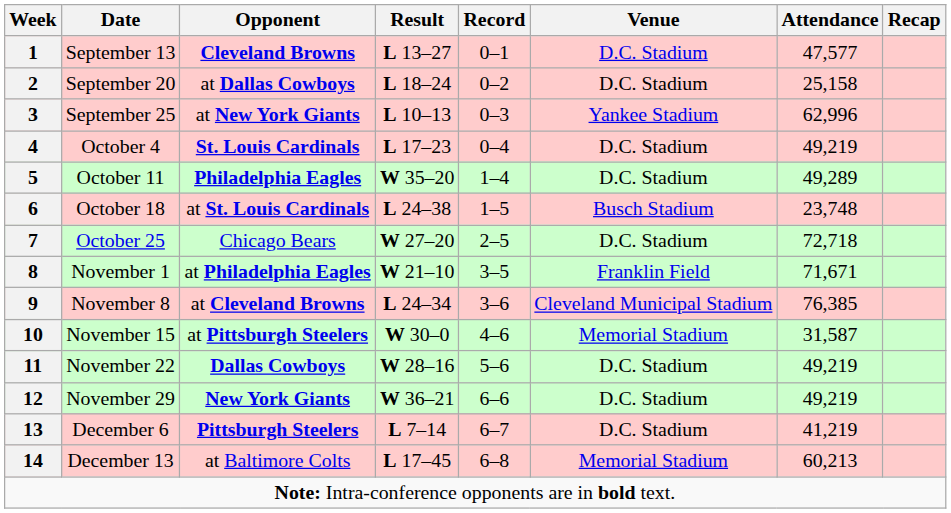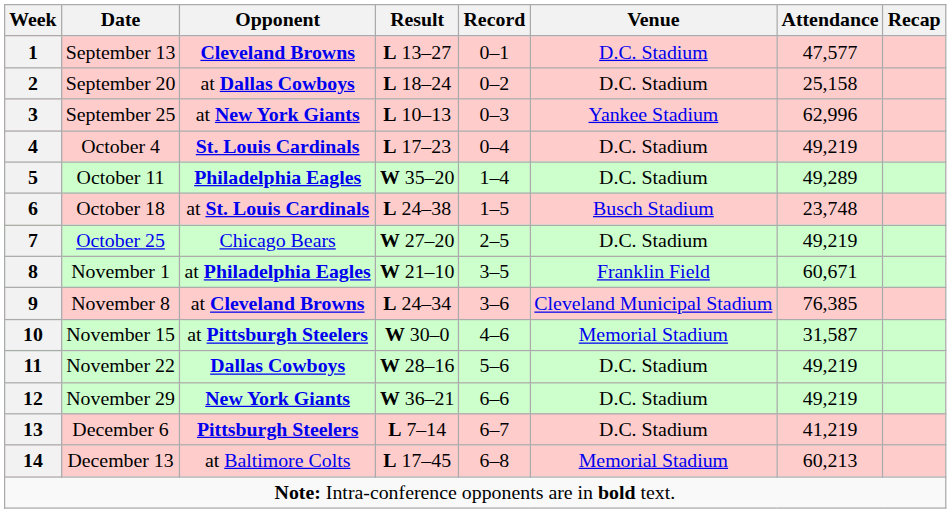(830, 240) 72,718 -> (830, 240) 49,219
(830, 271) 71,671 -> (830, 271) 60,671
